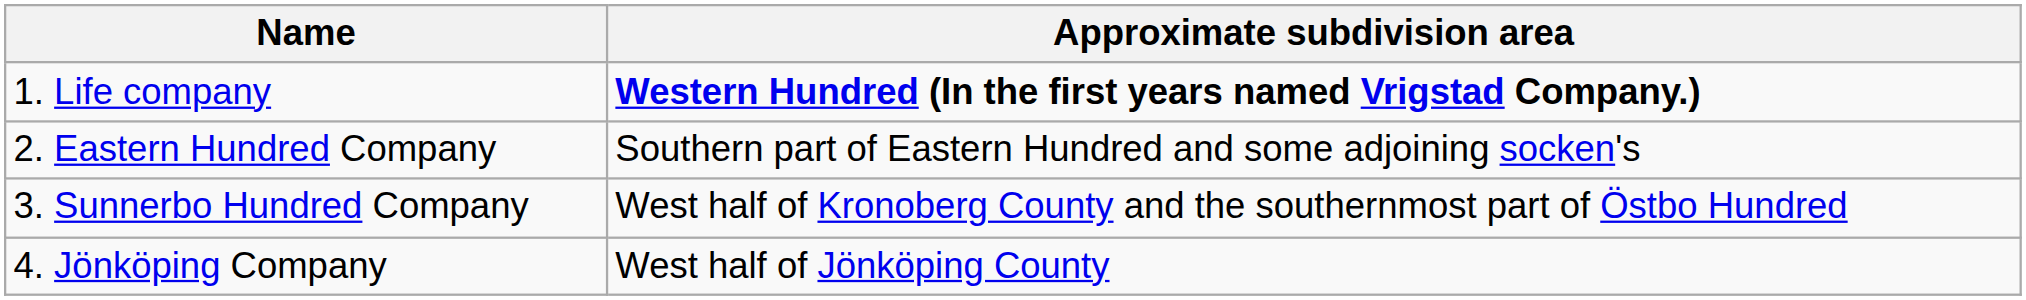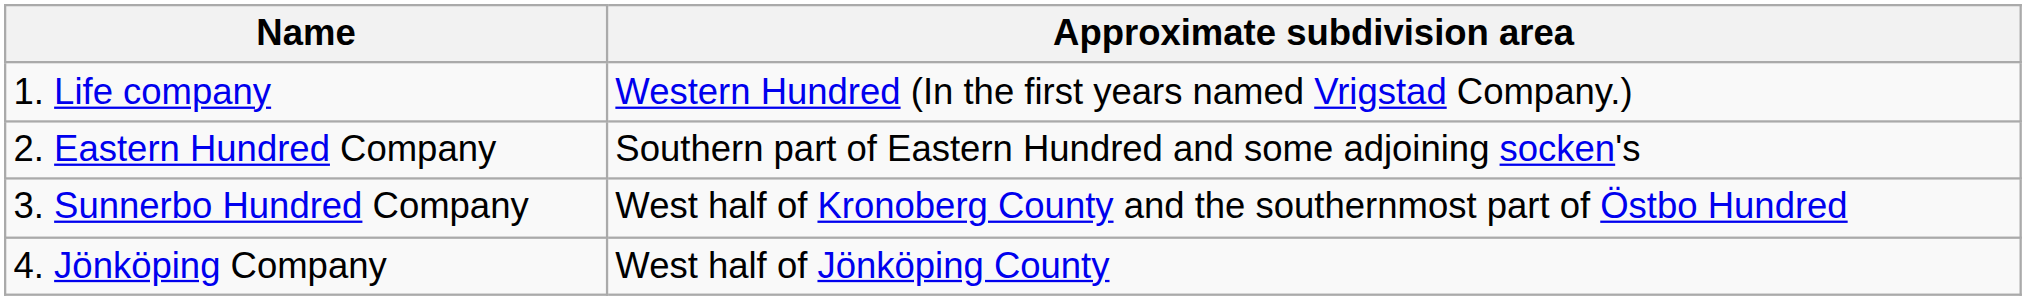(1158, 91) bold -> (1124, 91) normal
